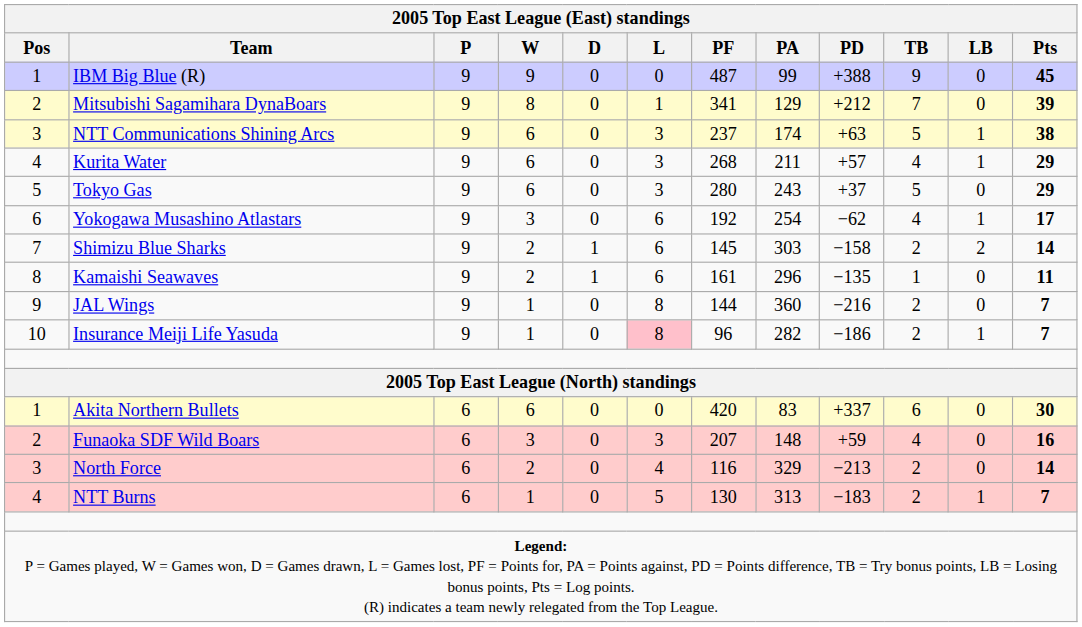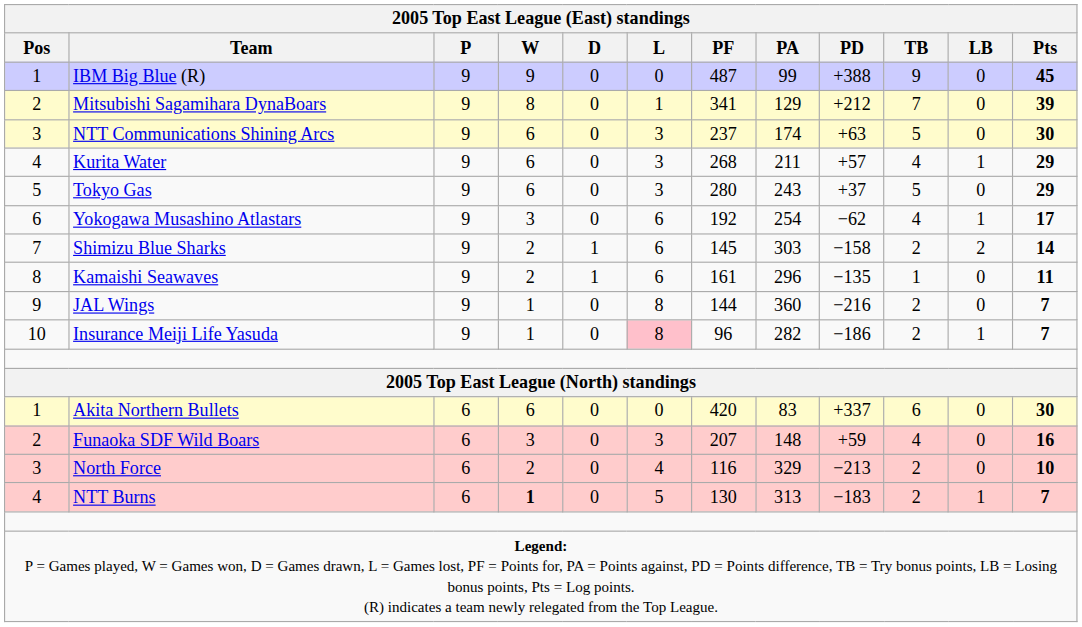(981, 133) 1 -> (981, 133) 0
(1045, 133) 38 -> (1045, 133) 30
(1045, 468) 14 -> (1045, 468) 10
(530, 497) normal -> (530, 497) bold
